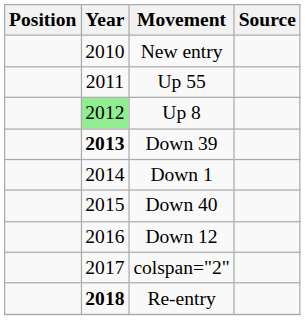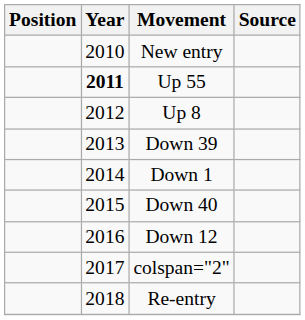(105, 81) normal -> (105, 81) bold
(105, 112) lightgreen background -> (105, 112) no background
(105, 143) bold -> (105, 143) normal
(105, 298) bold -> (105, 298) normal
